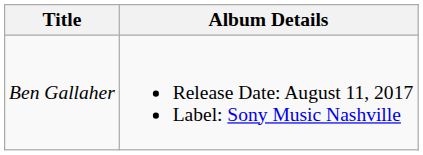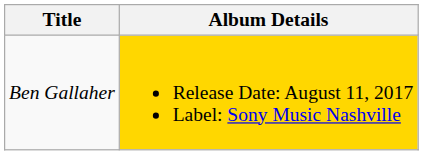(268, 104) no background -> (268, 104) gold background
